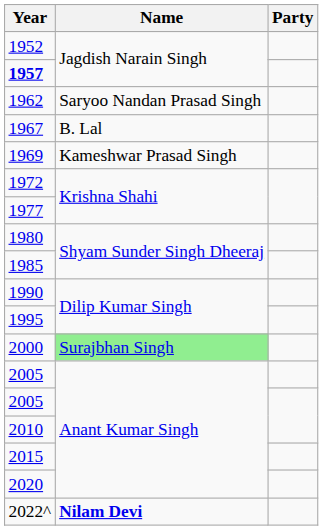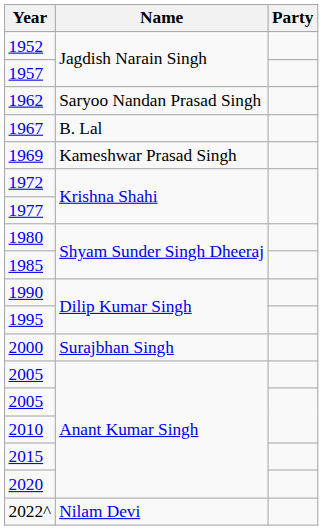(26, 73) bold -> (26, 73) normal
(117, 347) lightgreen background -> (117, 347) no background
(101, 511) bold -> (100, 511) normal
